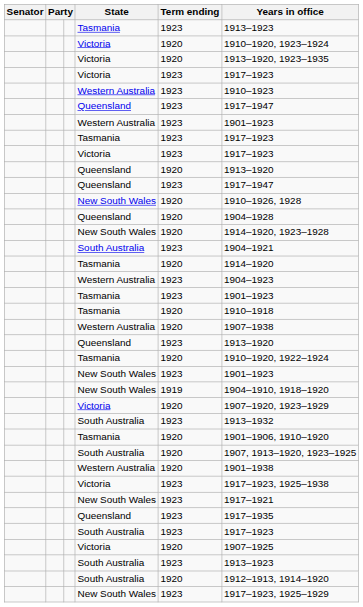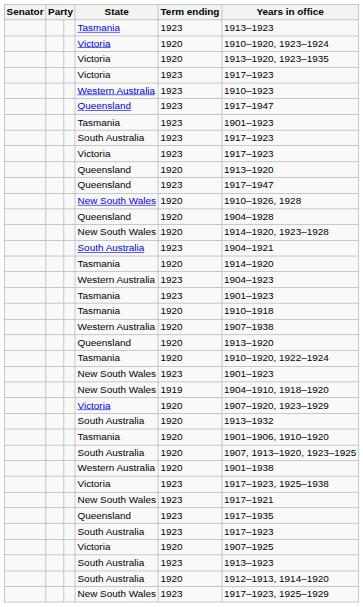(116, 122) Western Australia -> (99, 122) Tasmania
(99, 138) Tasmania -> (111, 138) South Australia
(172, 342) 1923 -> (172, 342) 1920
(172, 421) 1923 -> (172, 421) 1920
